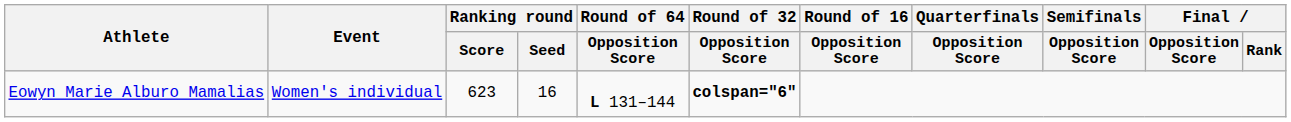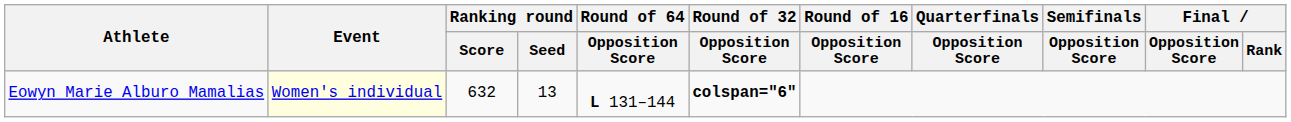(357, 93) no background -> (357, 93) lightyellow background
(482, 93) 623 -> (482, 93) 632
(547, 93) 16 -> (547, 93) 13
